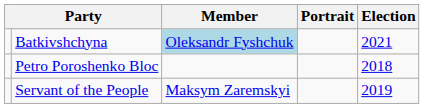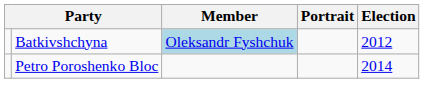(377, 41) 2021 -> (377, 41) 2012
(377, 66) 2018 -> (377, 66) 2014
- row: (82, 90)
